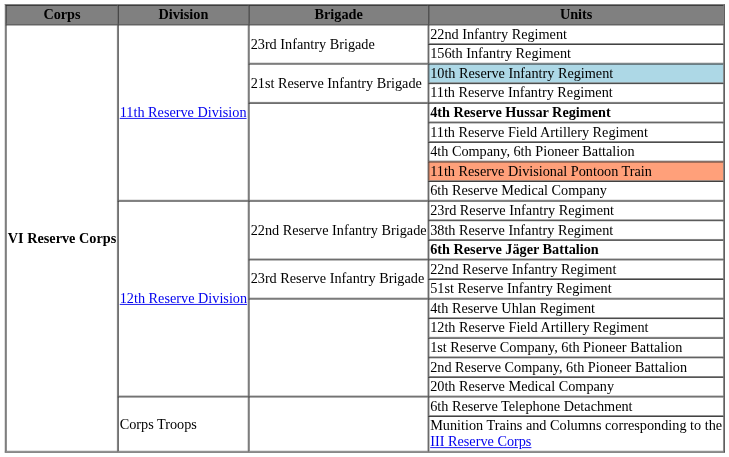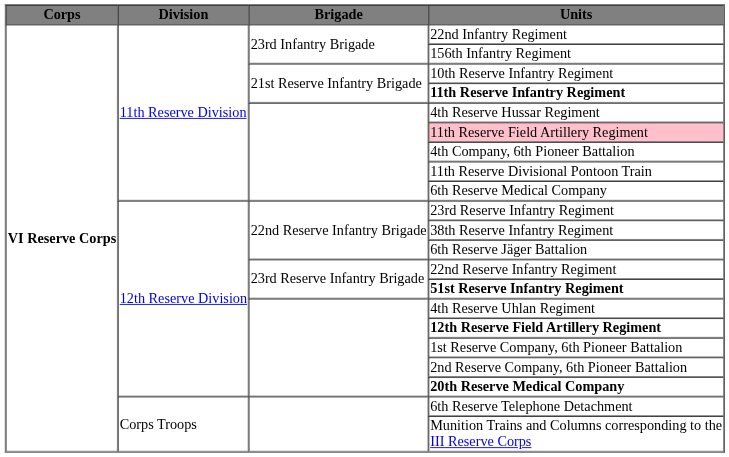(522, 73) lightblue background -> (522, 73) no background
(521, 93) normal -> (528, 93) bold
(520, 112) bold -> (515, 112) normal
(539, 132) no background -> (539, 132) pink background
(541, 171) lightsalmon background -> (541, 171) no background
(514, 249) bold -> (509, 249) normal
(521, 288) normal -> (527, 288) bold
(539, 328) normal -> (546, 328) bold
(522, 386) normal -> (527, 386) bold
